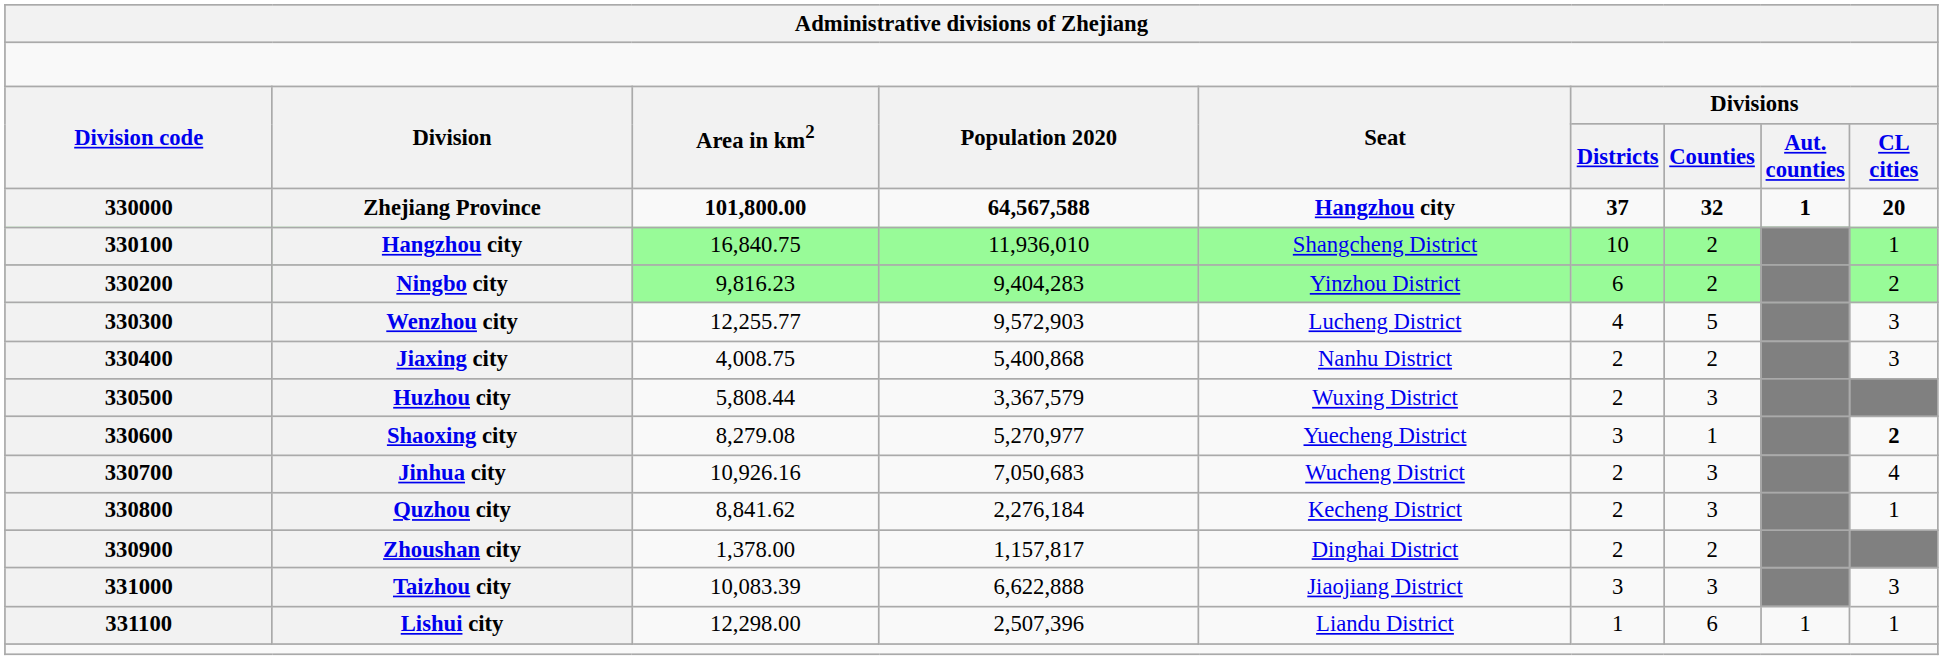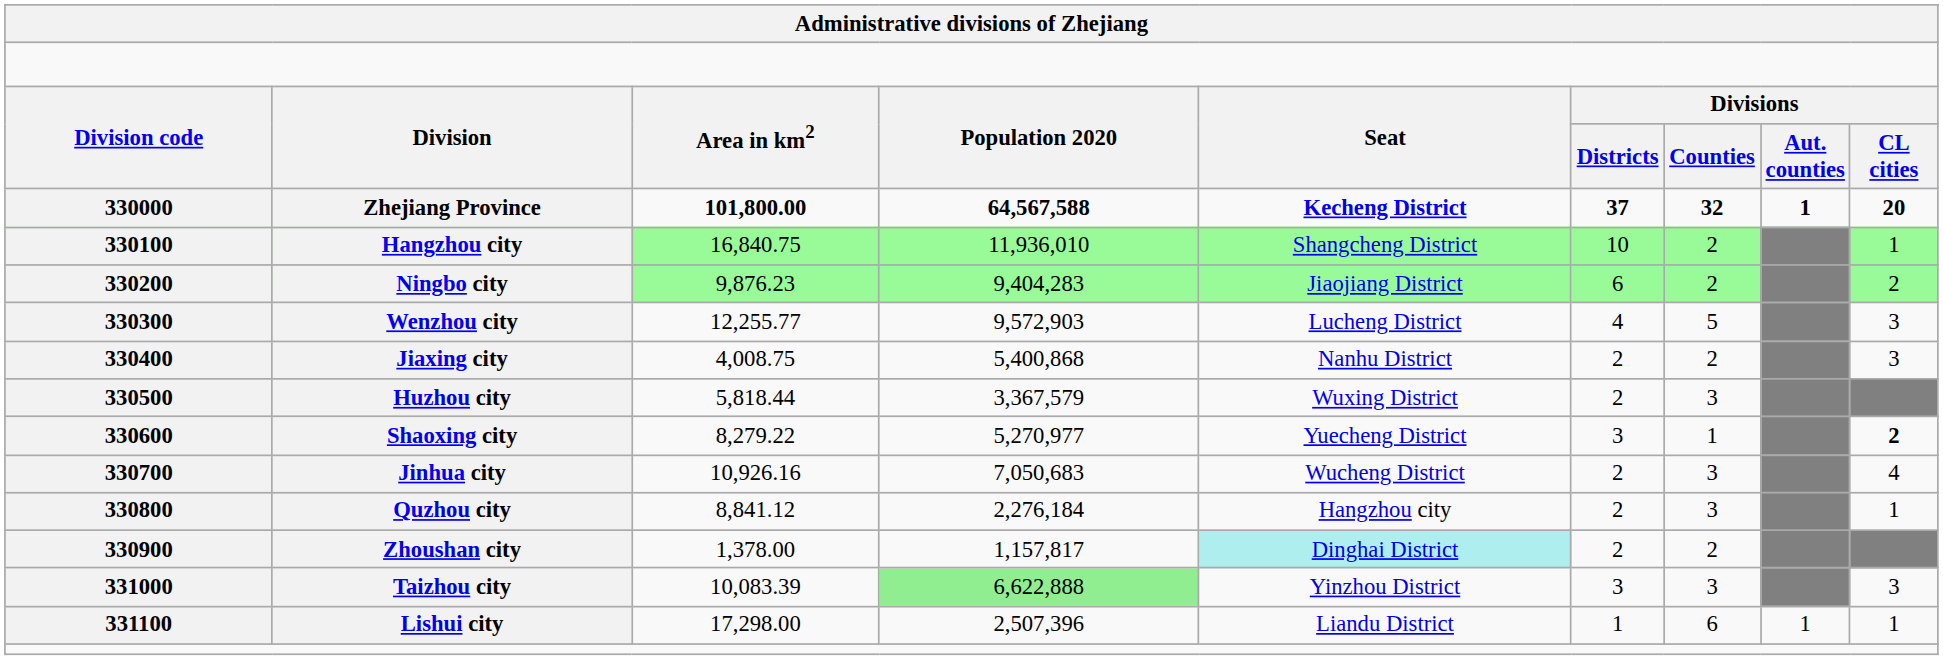(1385, 207) Hangzhou city -> (1385, 207) Kecheng District
(755, 283) 9,816.23 -> (755, 283) 9,876.23
(1385, 283) Yinzhou District -> (1385, 283) Jiaojiang District
(755, 397) 5,808.44 -> (755, 397) 5,818.44
(755, 435) 8,279.08 -> (755, 435) 8,279.22
(755, 511) 8,841.62 -> (755, 511) 8,841.12
(1385, 511) Kecheng District -> (1385, 511) Hangzhou city
(1385, 549) no background -> (1385, 549) paleturquoise background
(1039, 587) no background -> (1039, 587) lightgreen background
(1385, 587) Jiaojiang District -> (1385, 587) Yinzhou District
(755, 625) 12,298.00 -> (755, 625) 17,298.00
